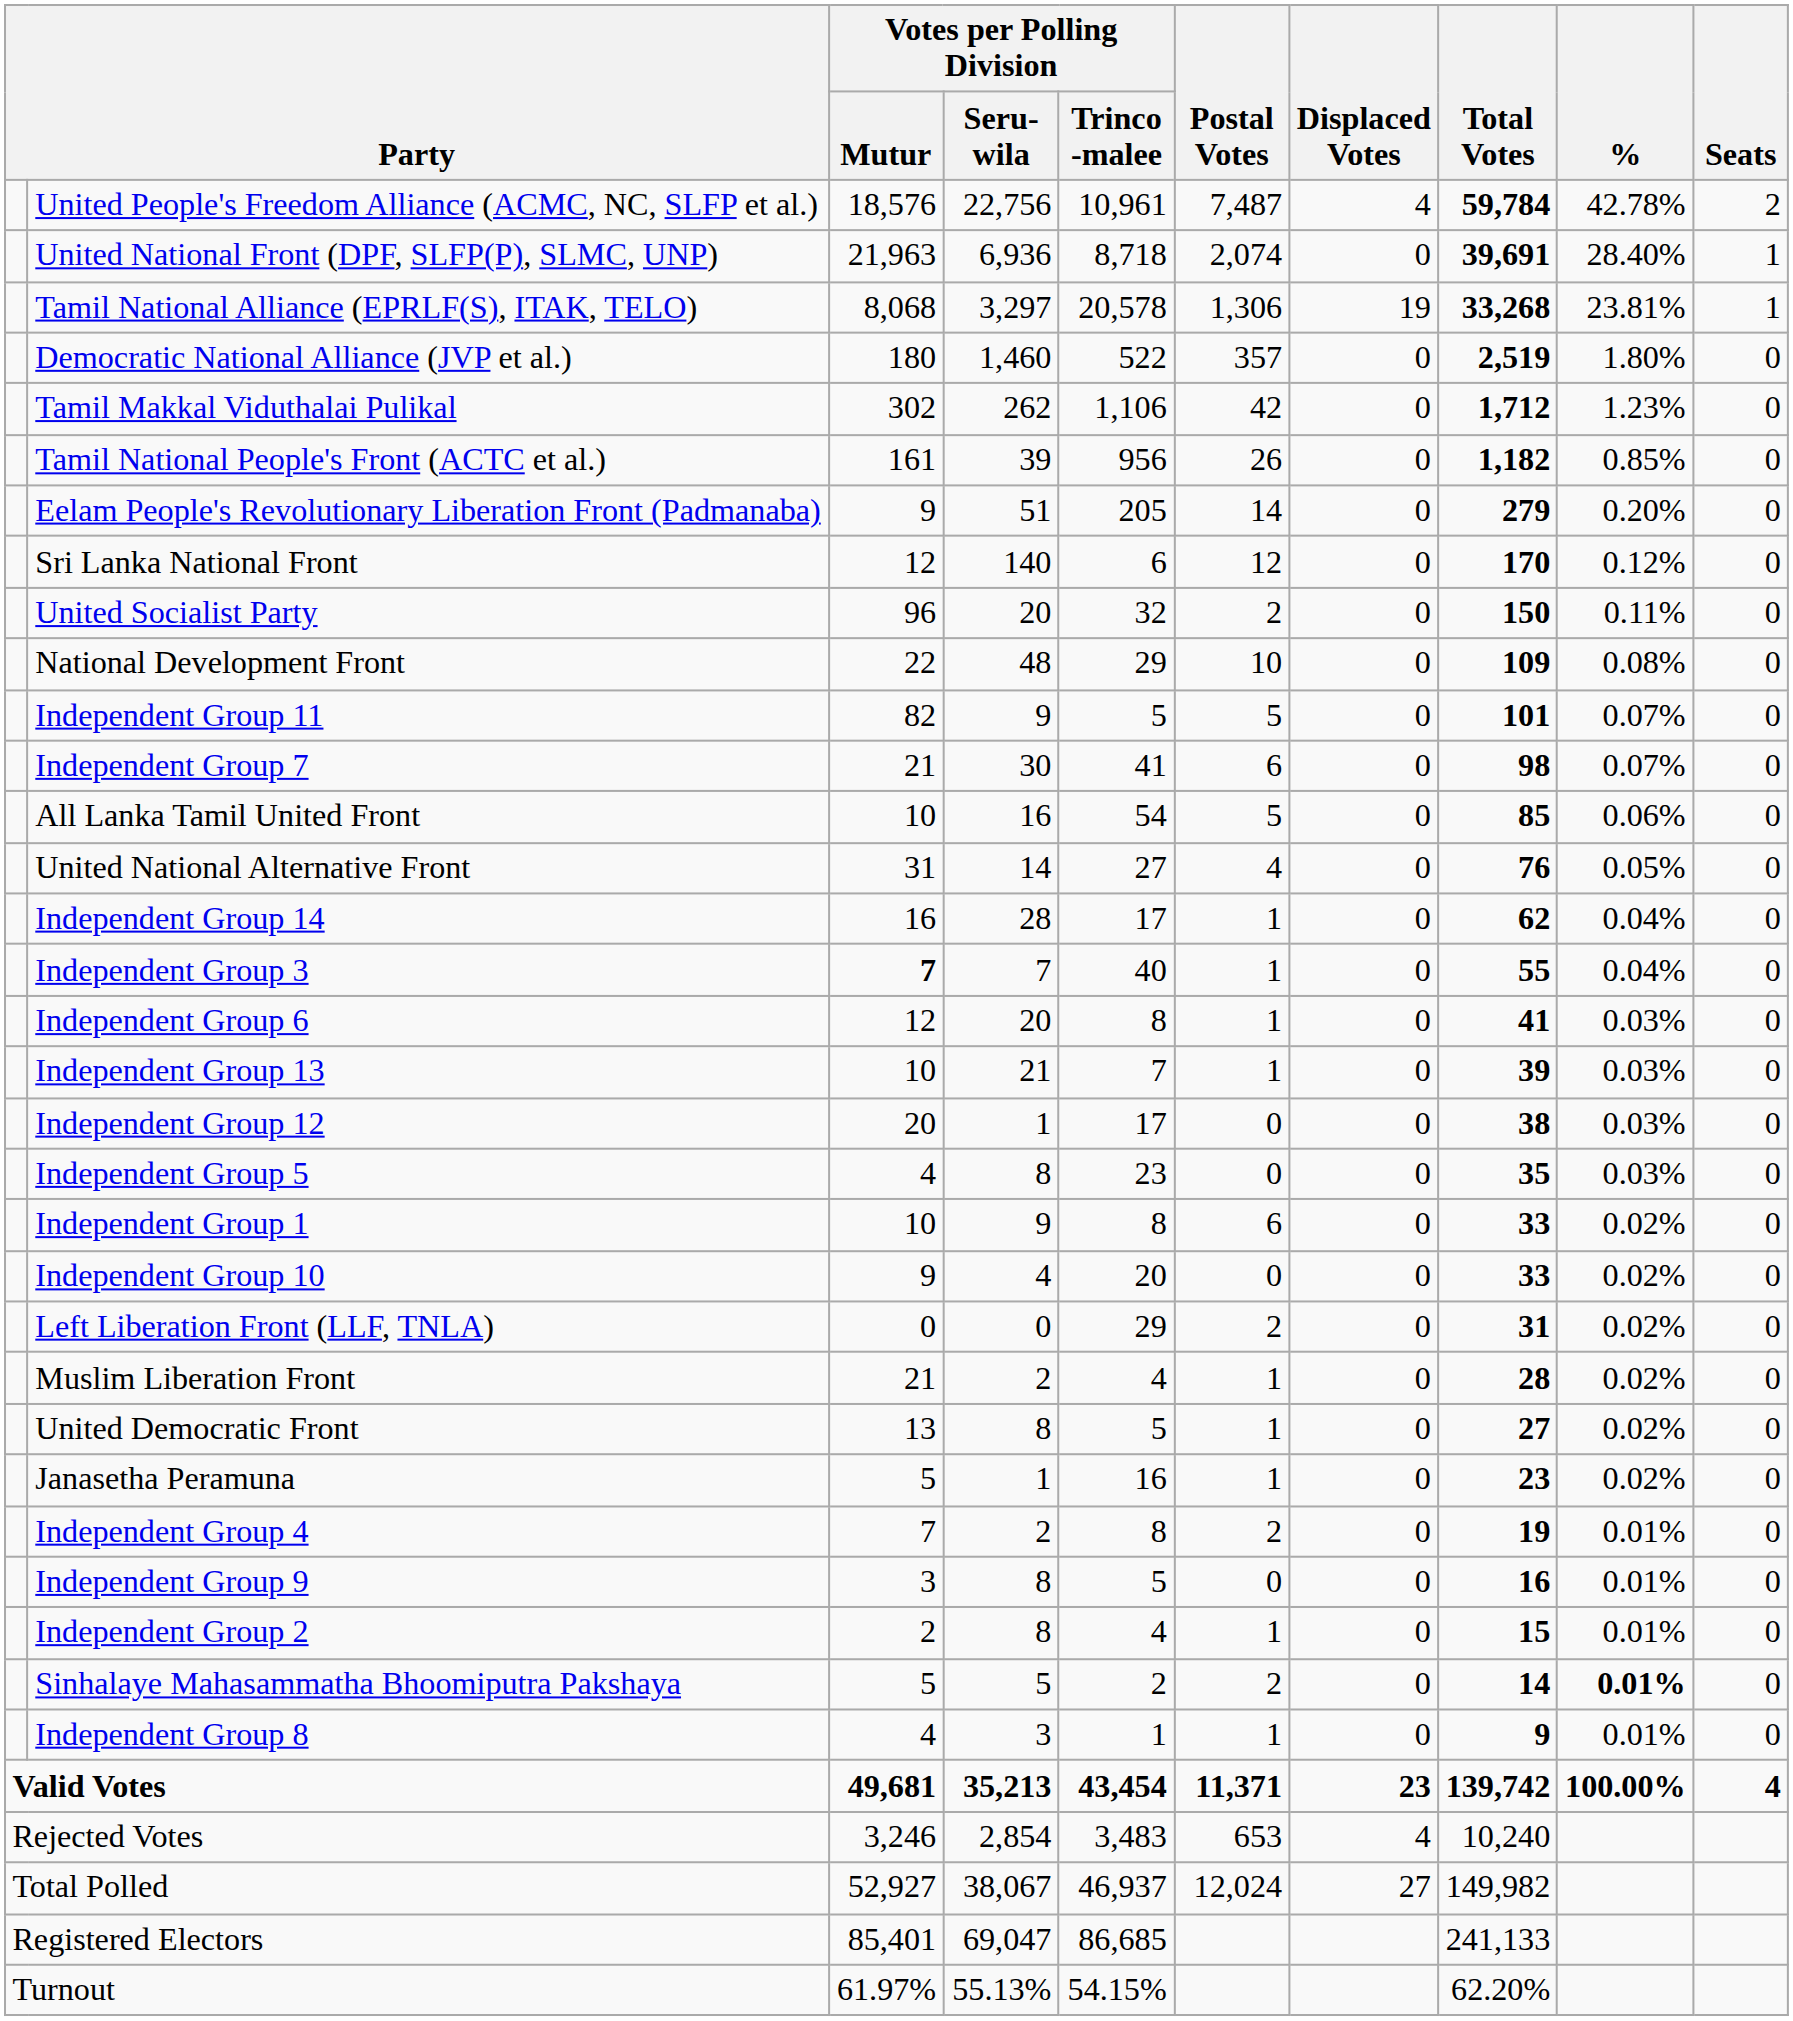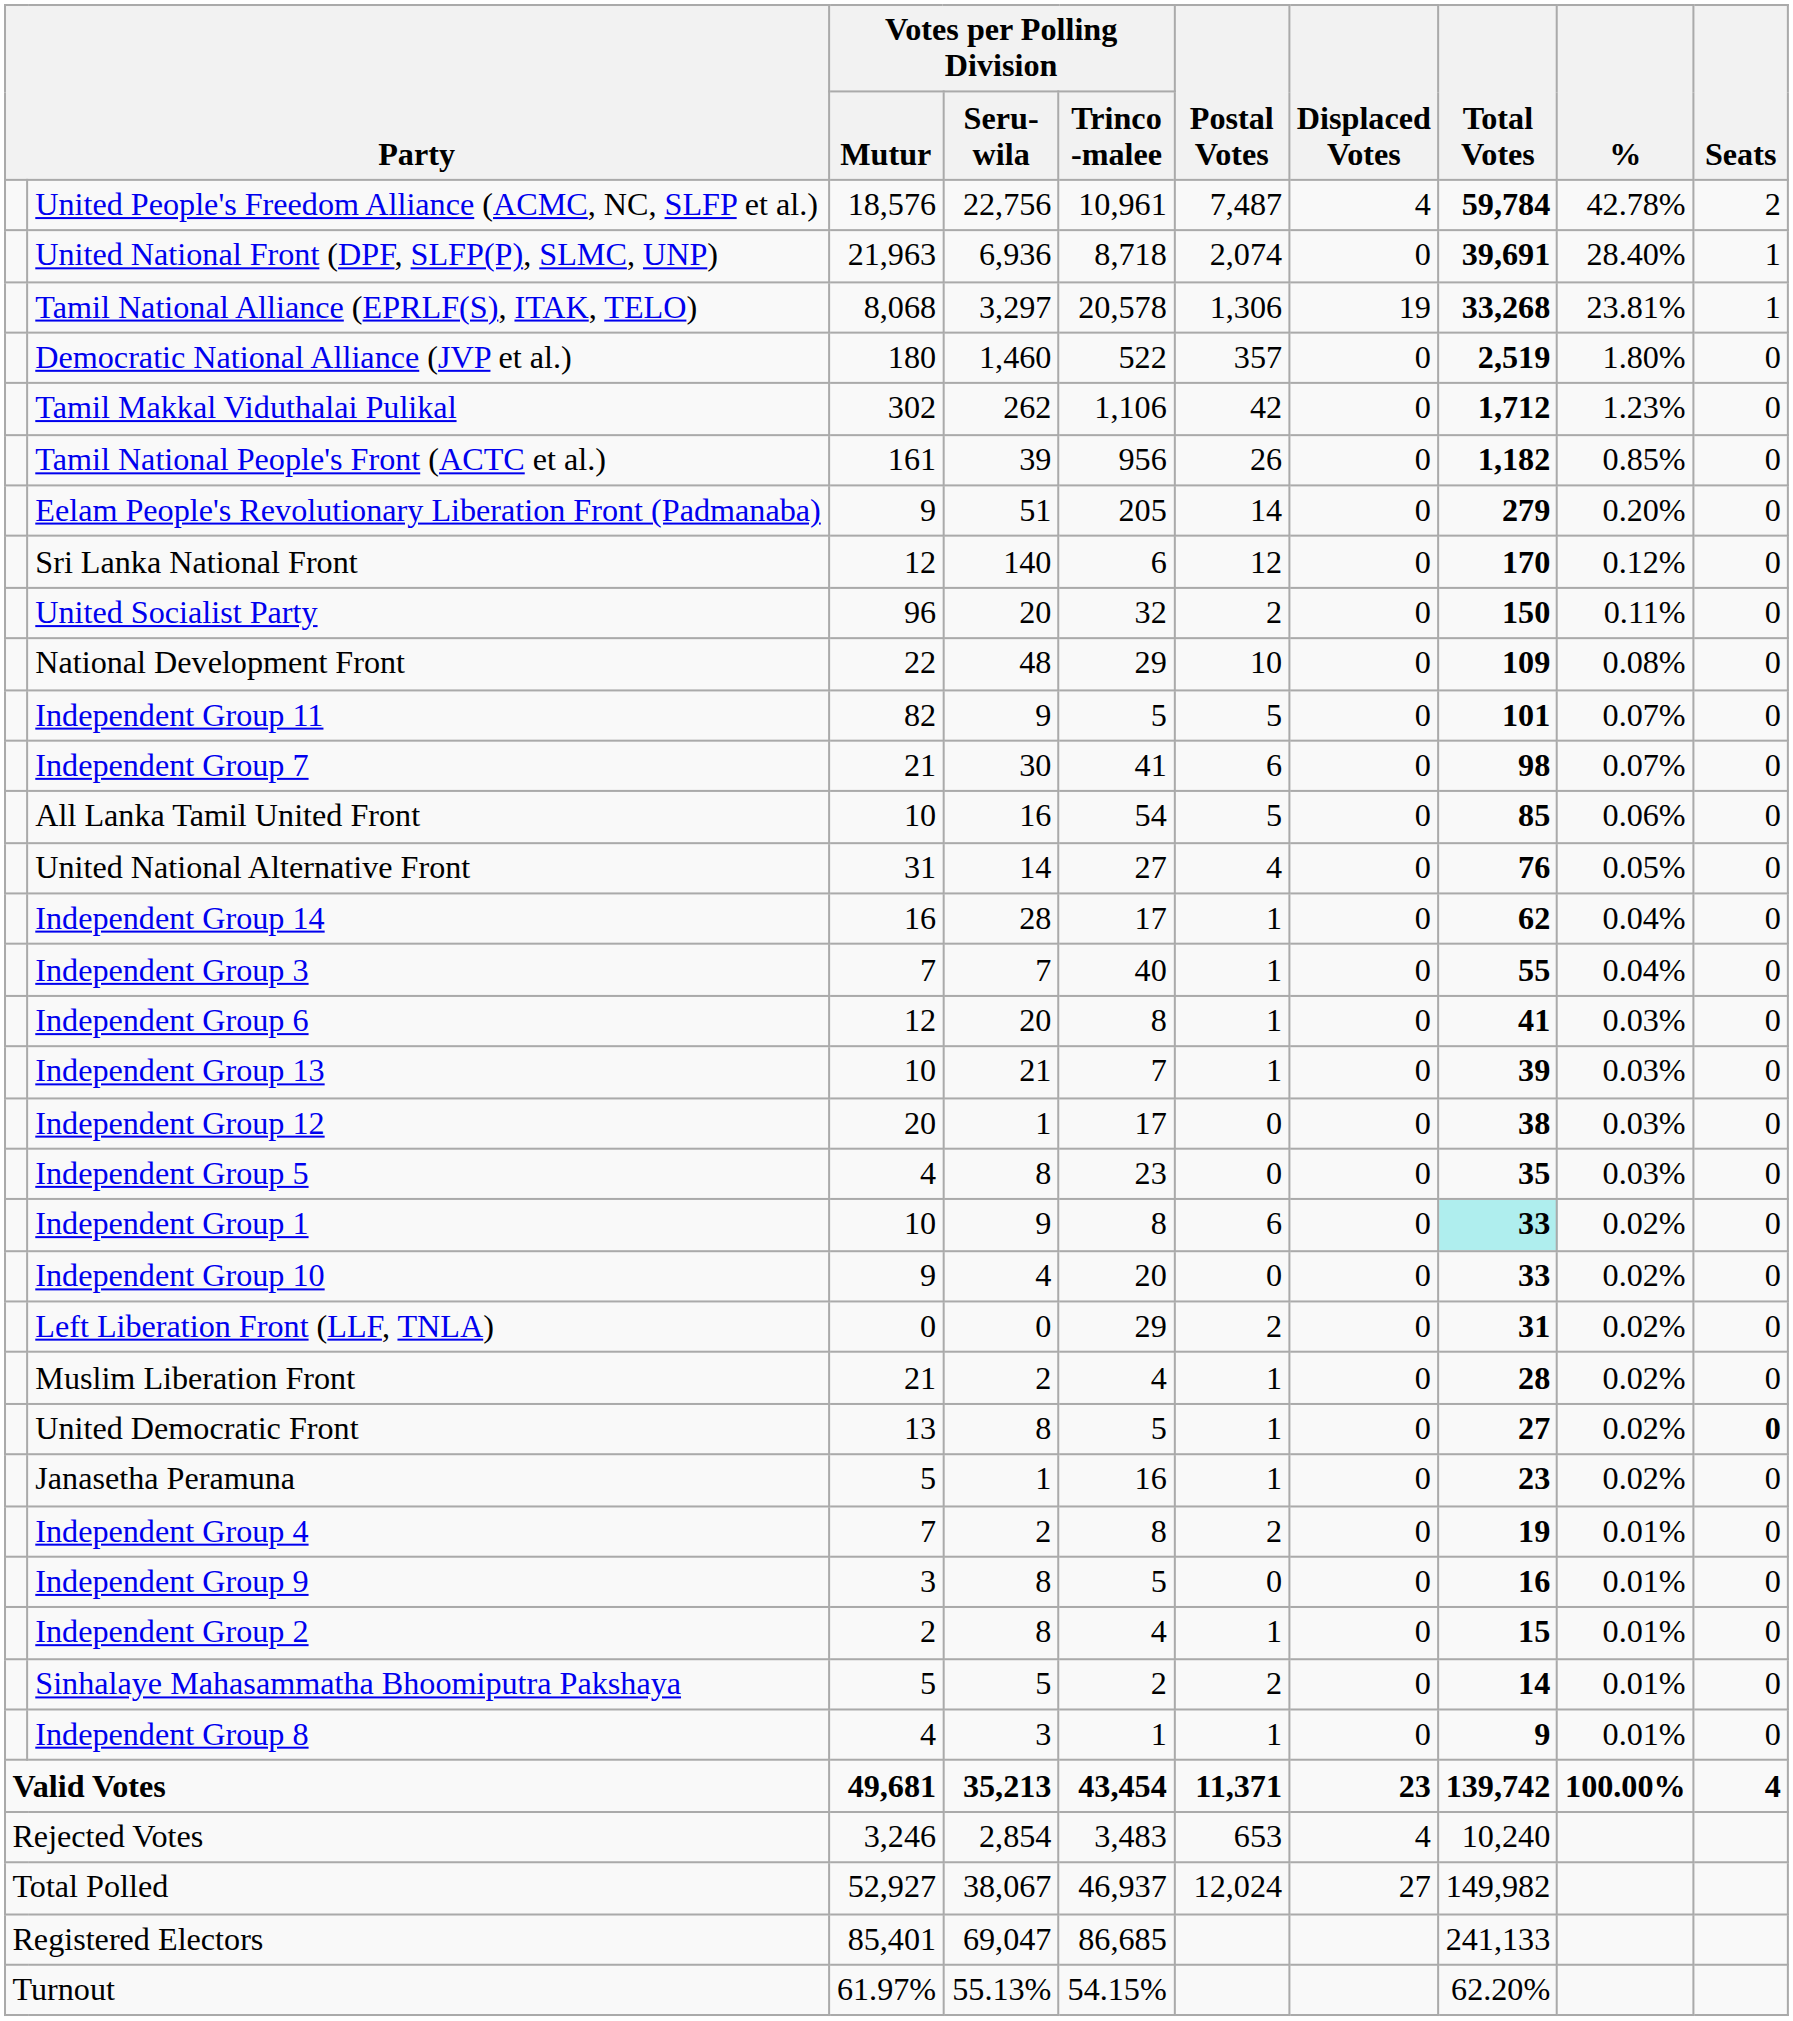(928, 969) bold -> (928, 969) normal
(1534, 1224) no background -> (1534, 1224) paleturquoise background
(1773, 1428) normal -> (1773, 1428) bold
(1641, 1683) bold -> (1644, 1683) normal
